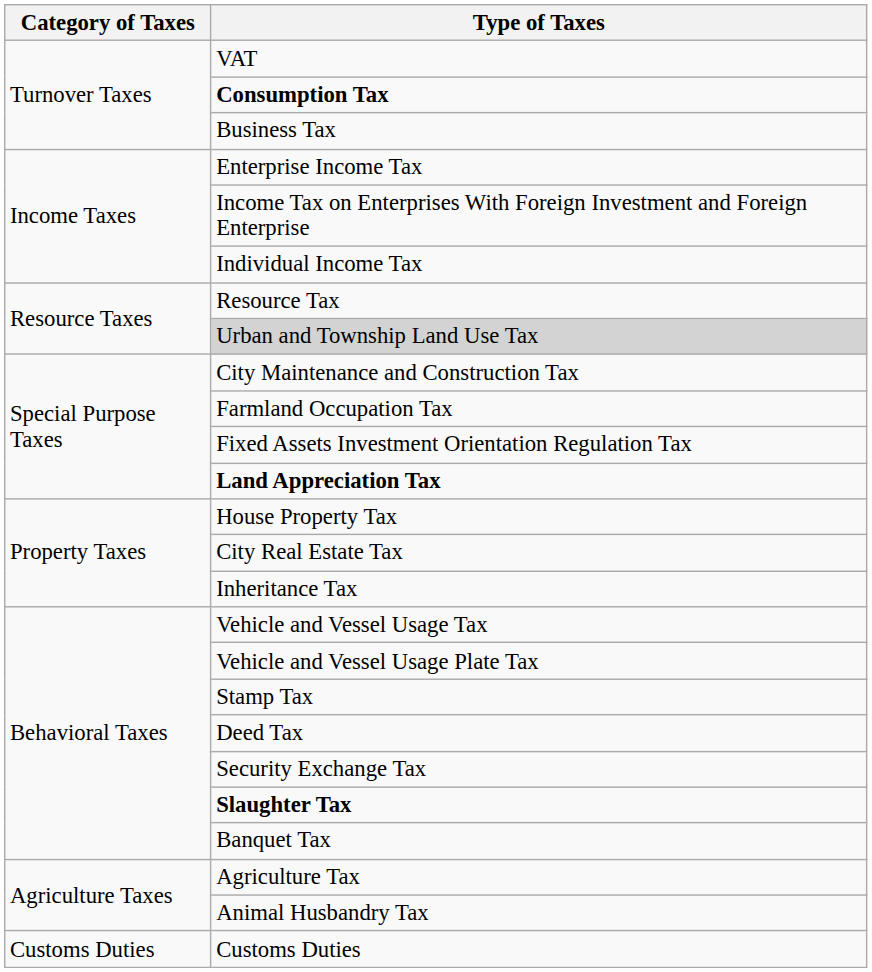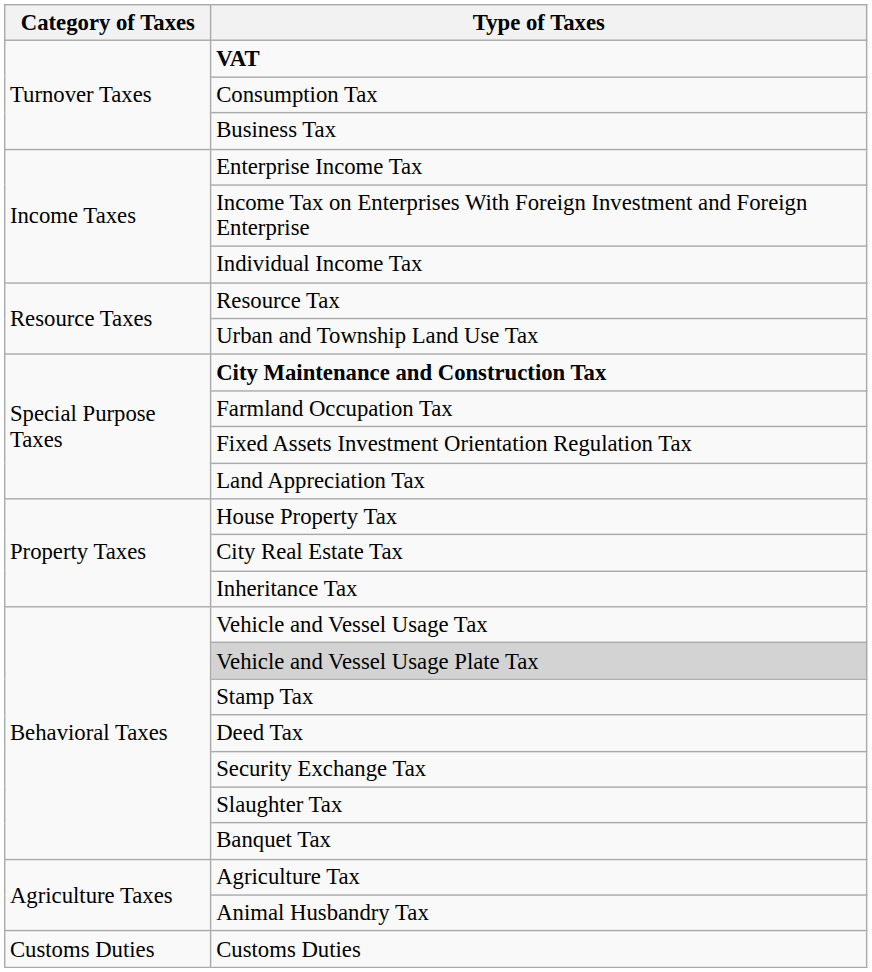(237, 58) normal -> (238, 58) bold
(302, 94) bold -> (297, 94) normal
(377, 336) lightgrey background -> (377, 336) no background
(398, 372) normal -> (411, 372) bold
(328, 480) bold -> (321, 480) normal
(377, 660) no background -> (377, 660) lightgrey background
(284, 804) bold -> (279, 804) normal
